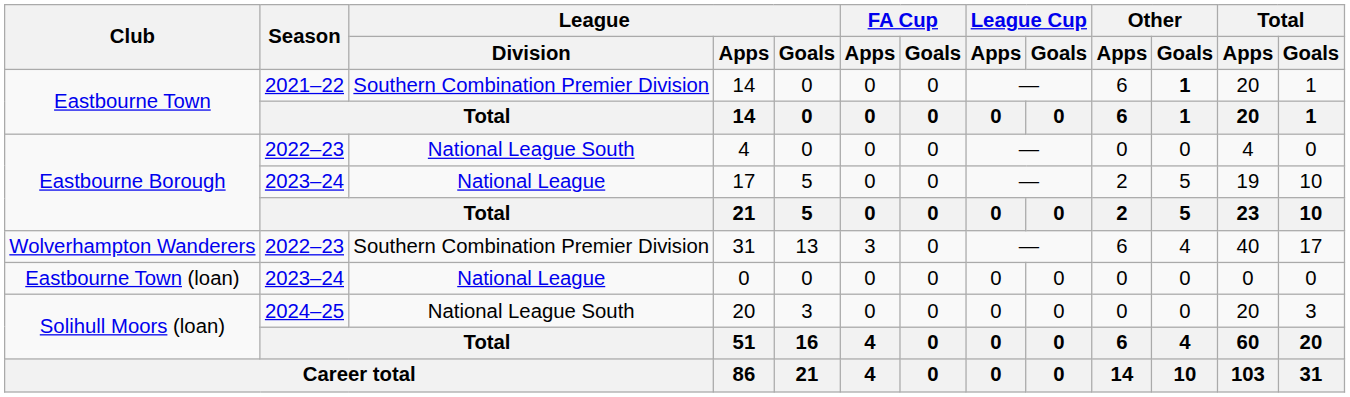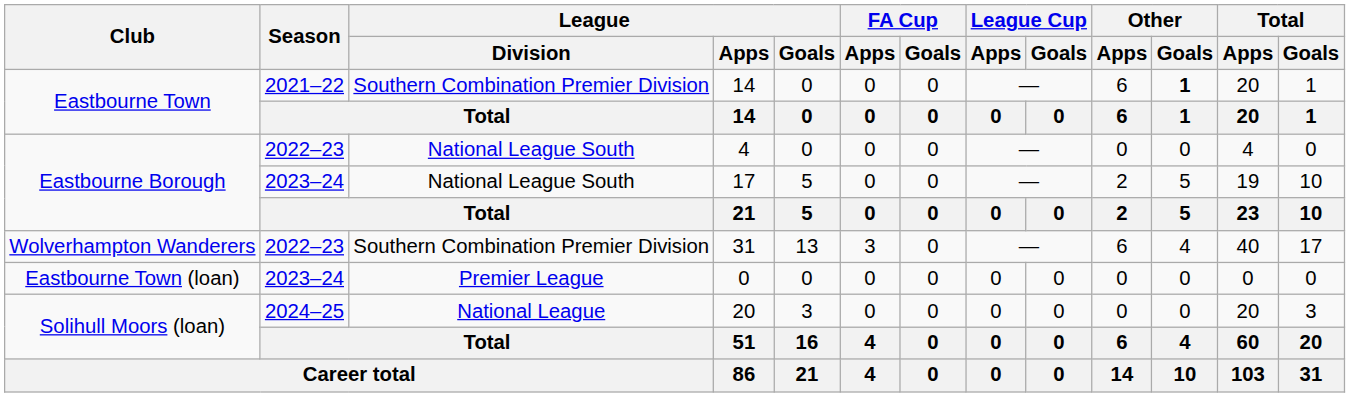(531, 181) National League -> (531, 181) National League South
(531, 278) National League -> (531, 278) Premier League
(531, 310) National League South -> (531, 310) National League
